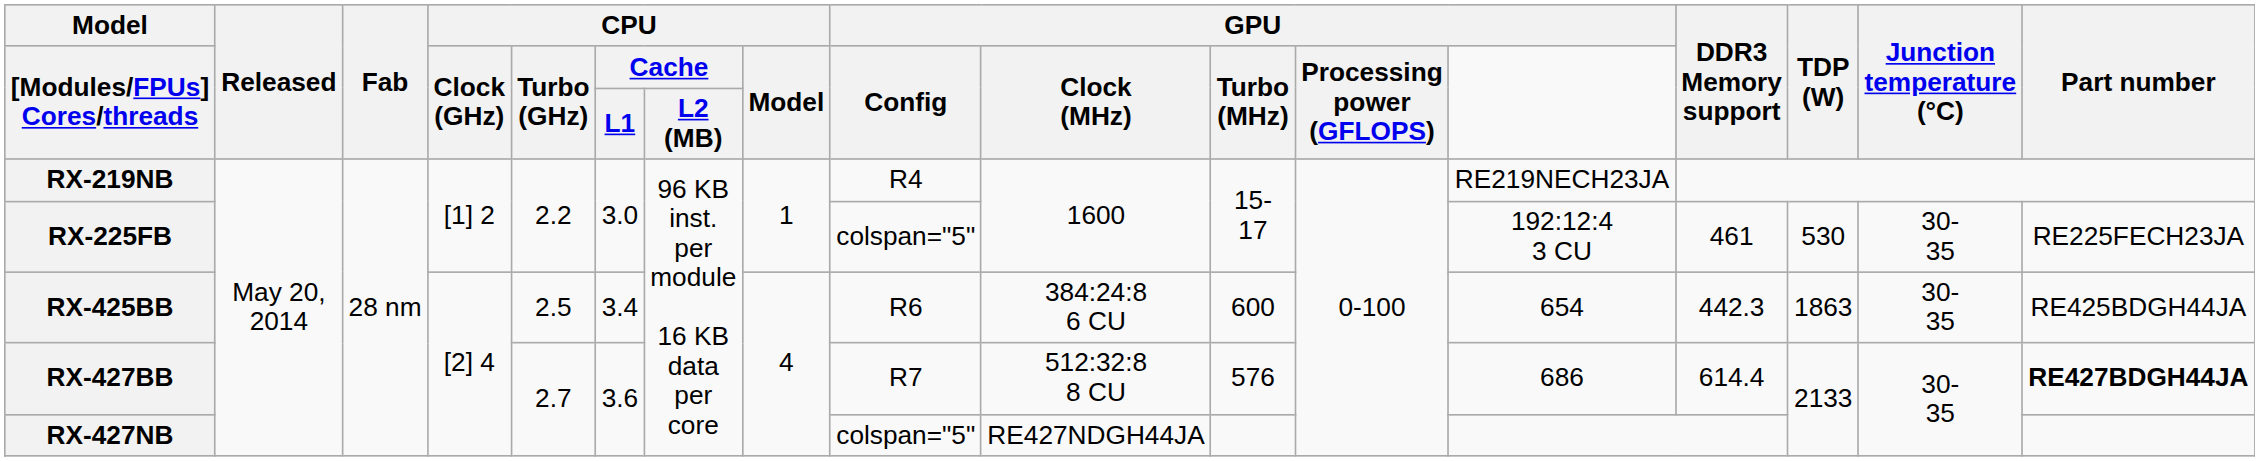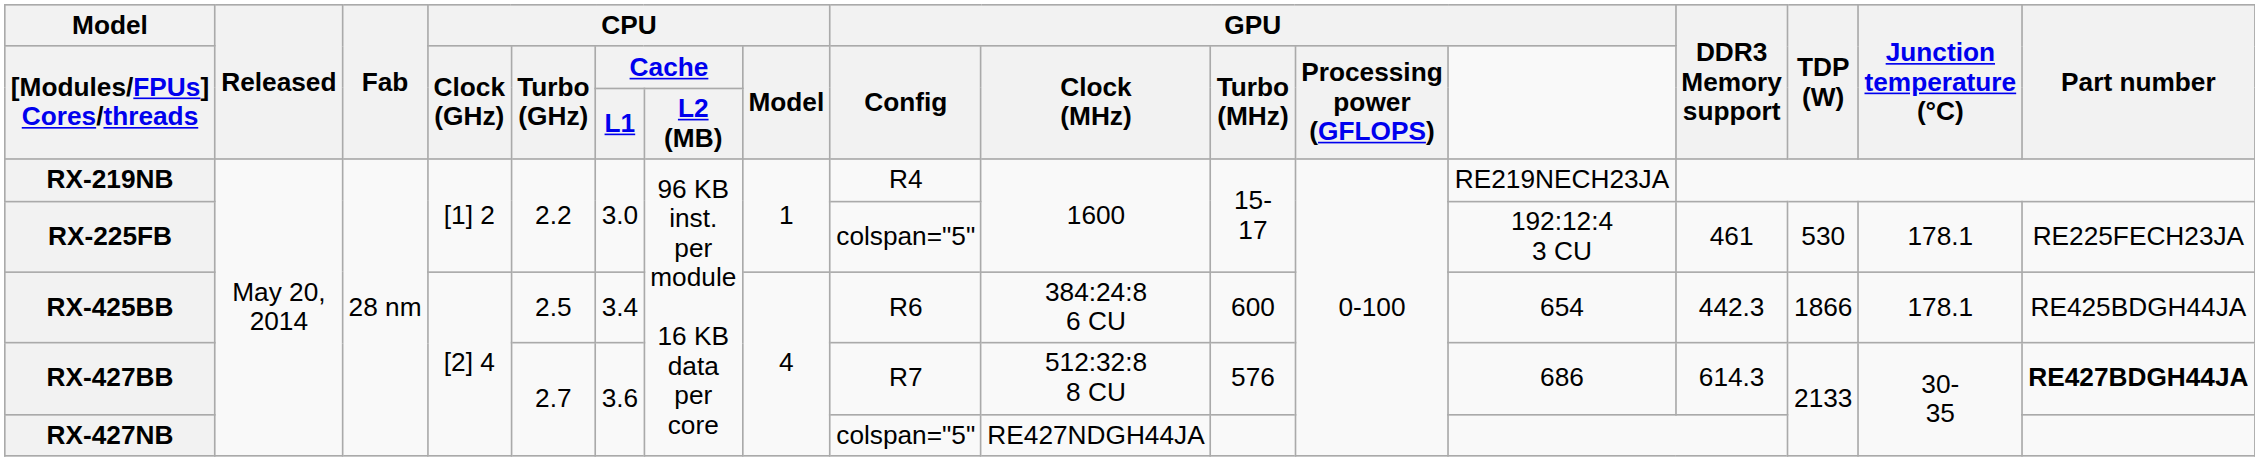(1940, 236) 30- 35 -> (1940, 236) 178.1
(1823, 307) 1863 -> (1823, 307) 1866
(1940, 307) 30- 35 -> (1940, 307) 178.1
(1732, 378) 614.4 -> (1732, 378) 614.3
